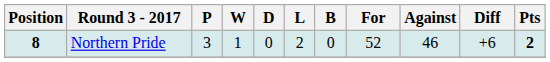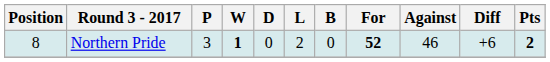(36, 43) bold -> (36, 43) normal
(238, 43) normal -> (238, 43) bold
(373, 43) normal -> (373, 43) bold
